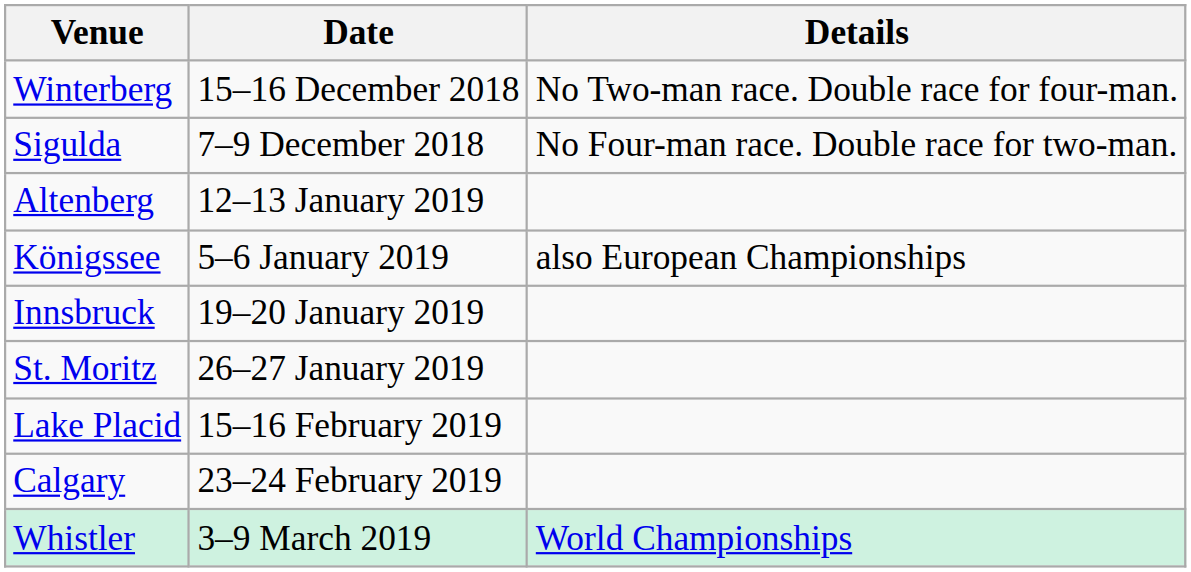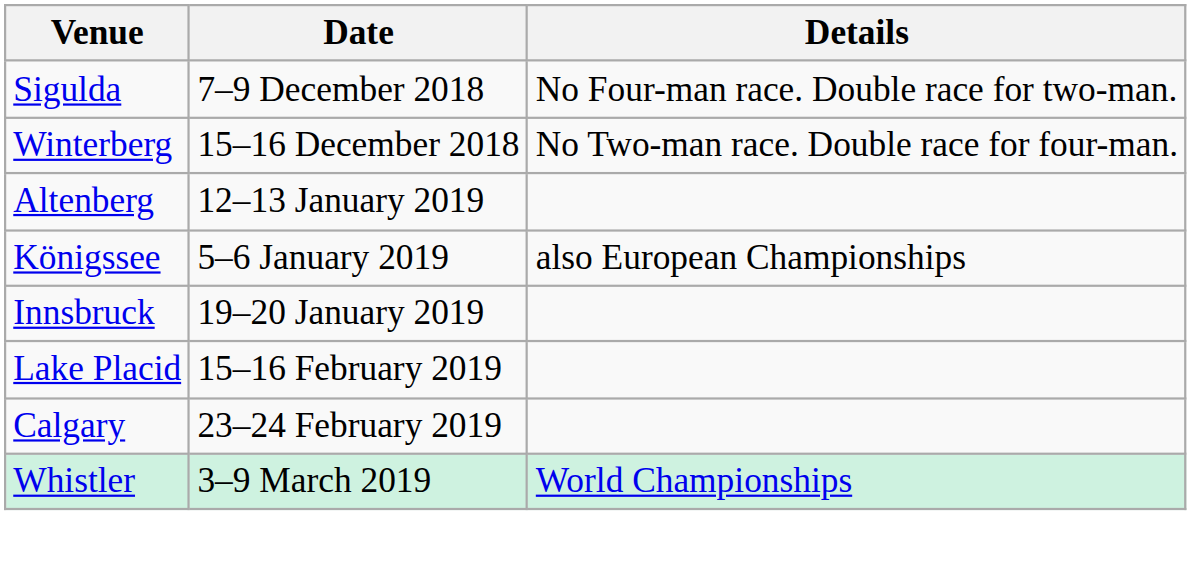rows swapped: (67, 144) <-> (93, 88)
- row: (85, 369)
